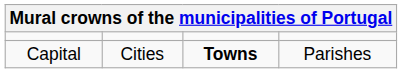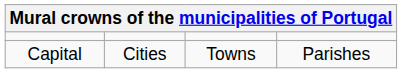(230, 54) bold -> (231, 54) normal
